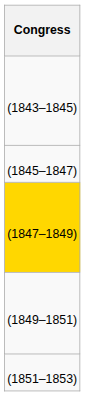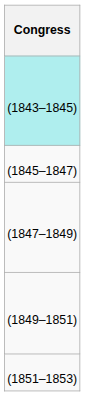(42, 107) no background -> (42, 107) paleturquoise background
(42, 234) gold background -> (42, 234) no background
